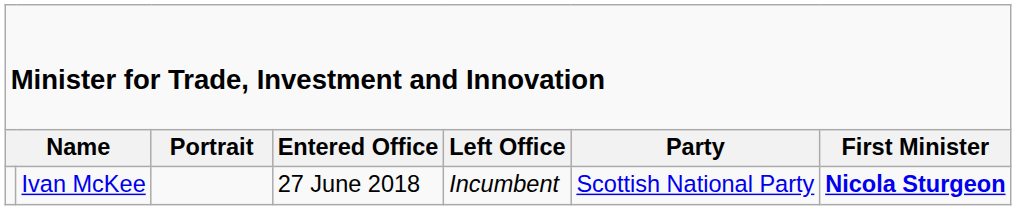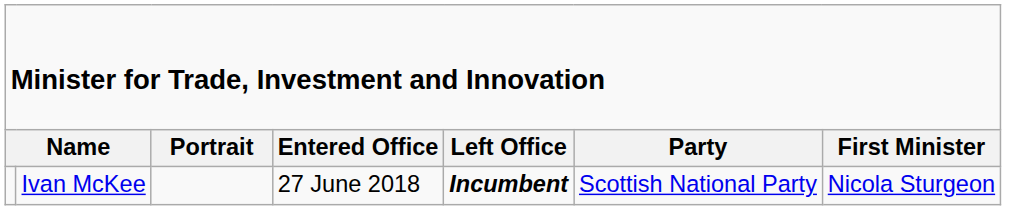(504, 185) normal -> (509, 185) bold
(915, 185) bold -> (911, 185) normal
